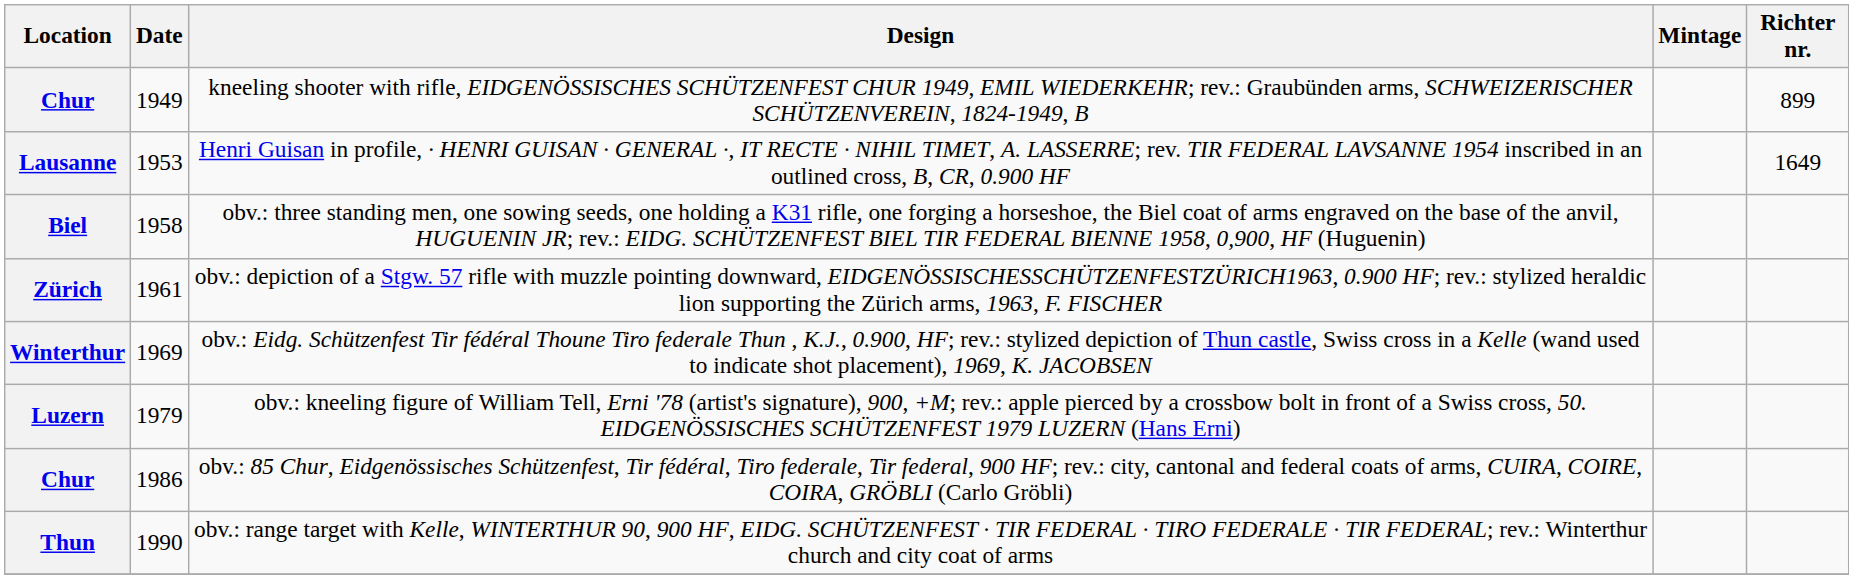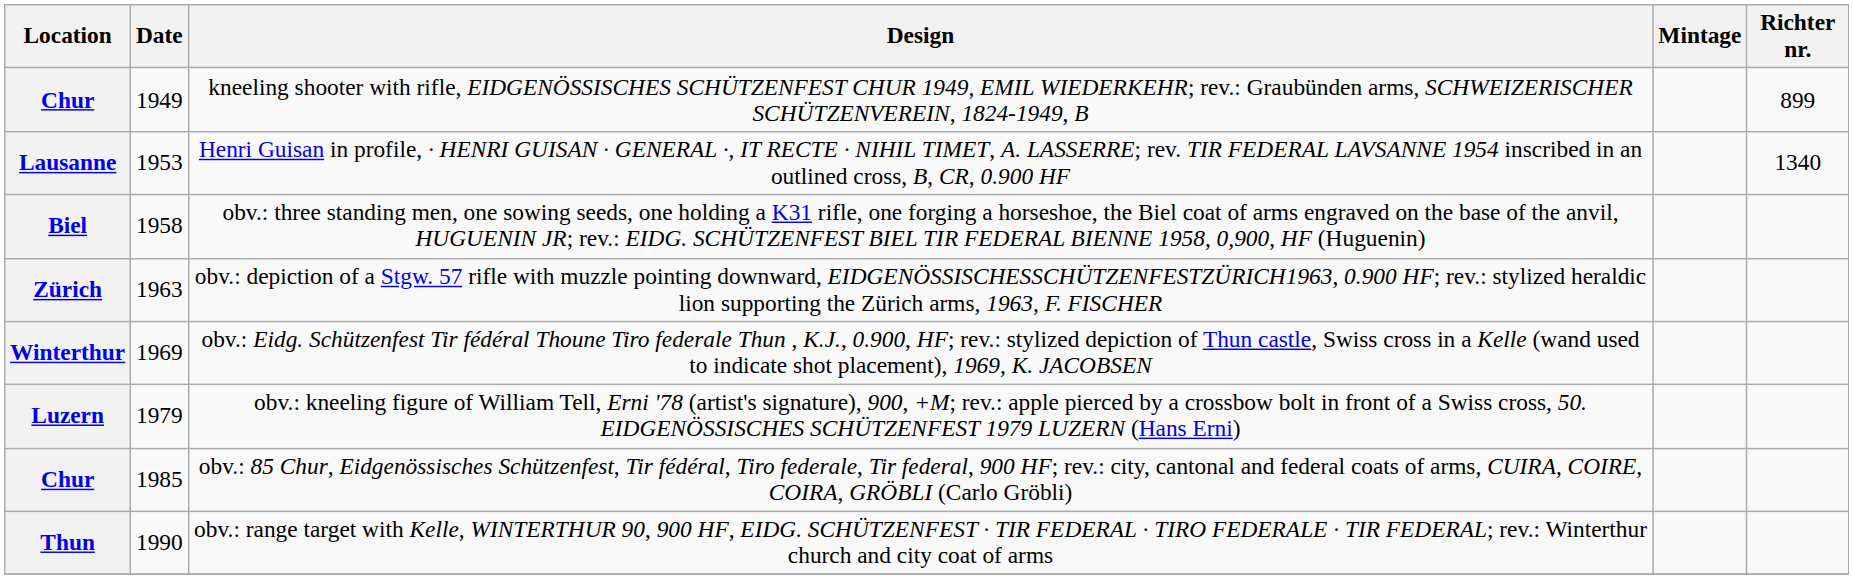(1798, 162) 1649 -> (1798, 162) 1340
(159, 289) 1961 -> (159, 289) 1963
(159, 479) 1986 -> (159, 479) 1985
